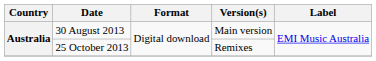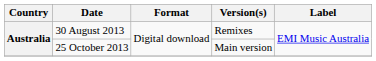(243, 30) Main version -> (233, 30) Remixes
(233, 47) Remixes -> (243, 47) Main version
